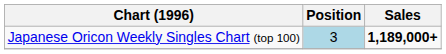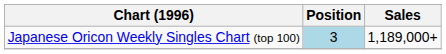(403, 37) bold -> (403, 37) normal
